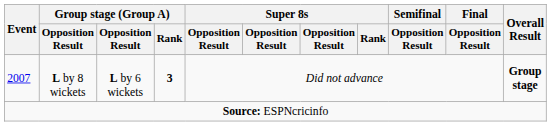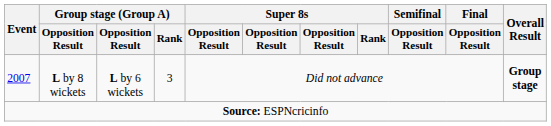(170, 78) bold -> (170, 78) normal
